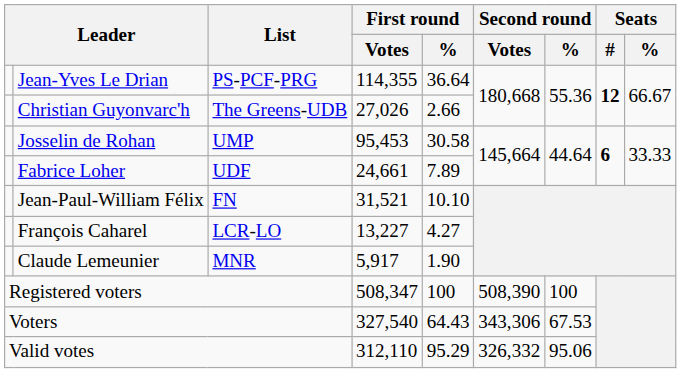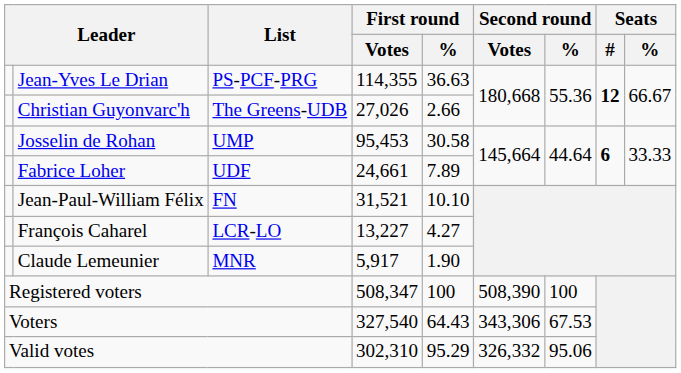(448, 79) 36.64 -> (448, 79) 36.63
(387, 351) 312,110 -> (387, 351) 302,310
